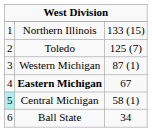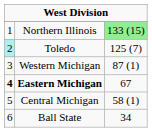(126, 30) no background -> (126, 30) lightgreen background
(10, 48) no background -> (10, 48) paleturquoise background
(10, 83) normal -> (10, 83) bold
(10, 100) paleturquoise background -> (10, 100) no background
